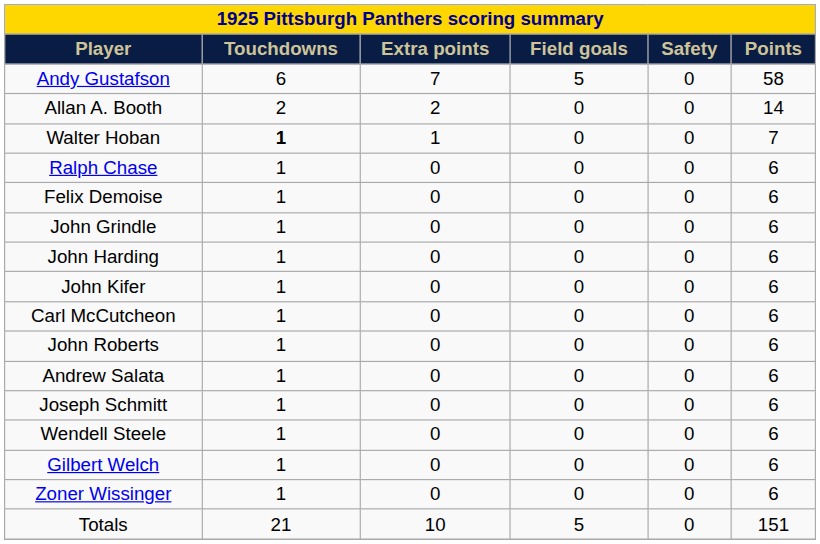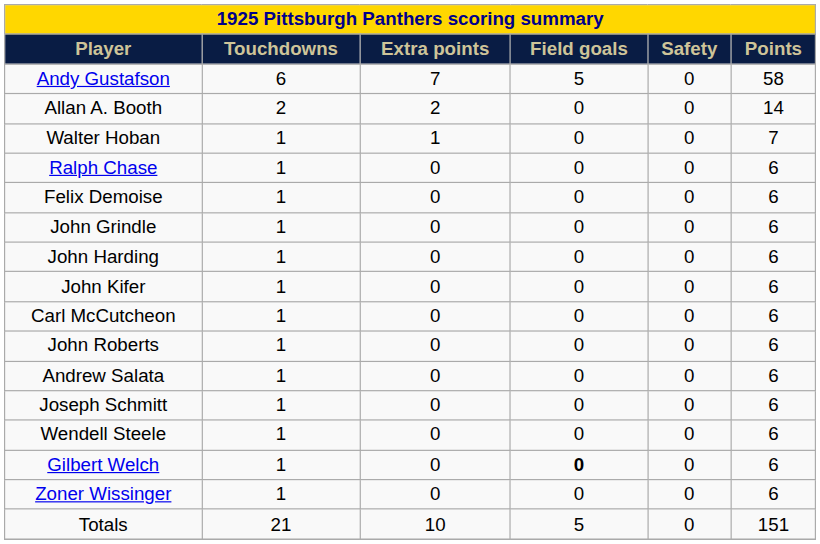(281, 138) bold -> (281, 138) normal
(579, 464) normal -> (579, 464) bold
